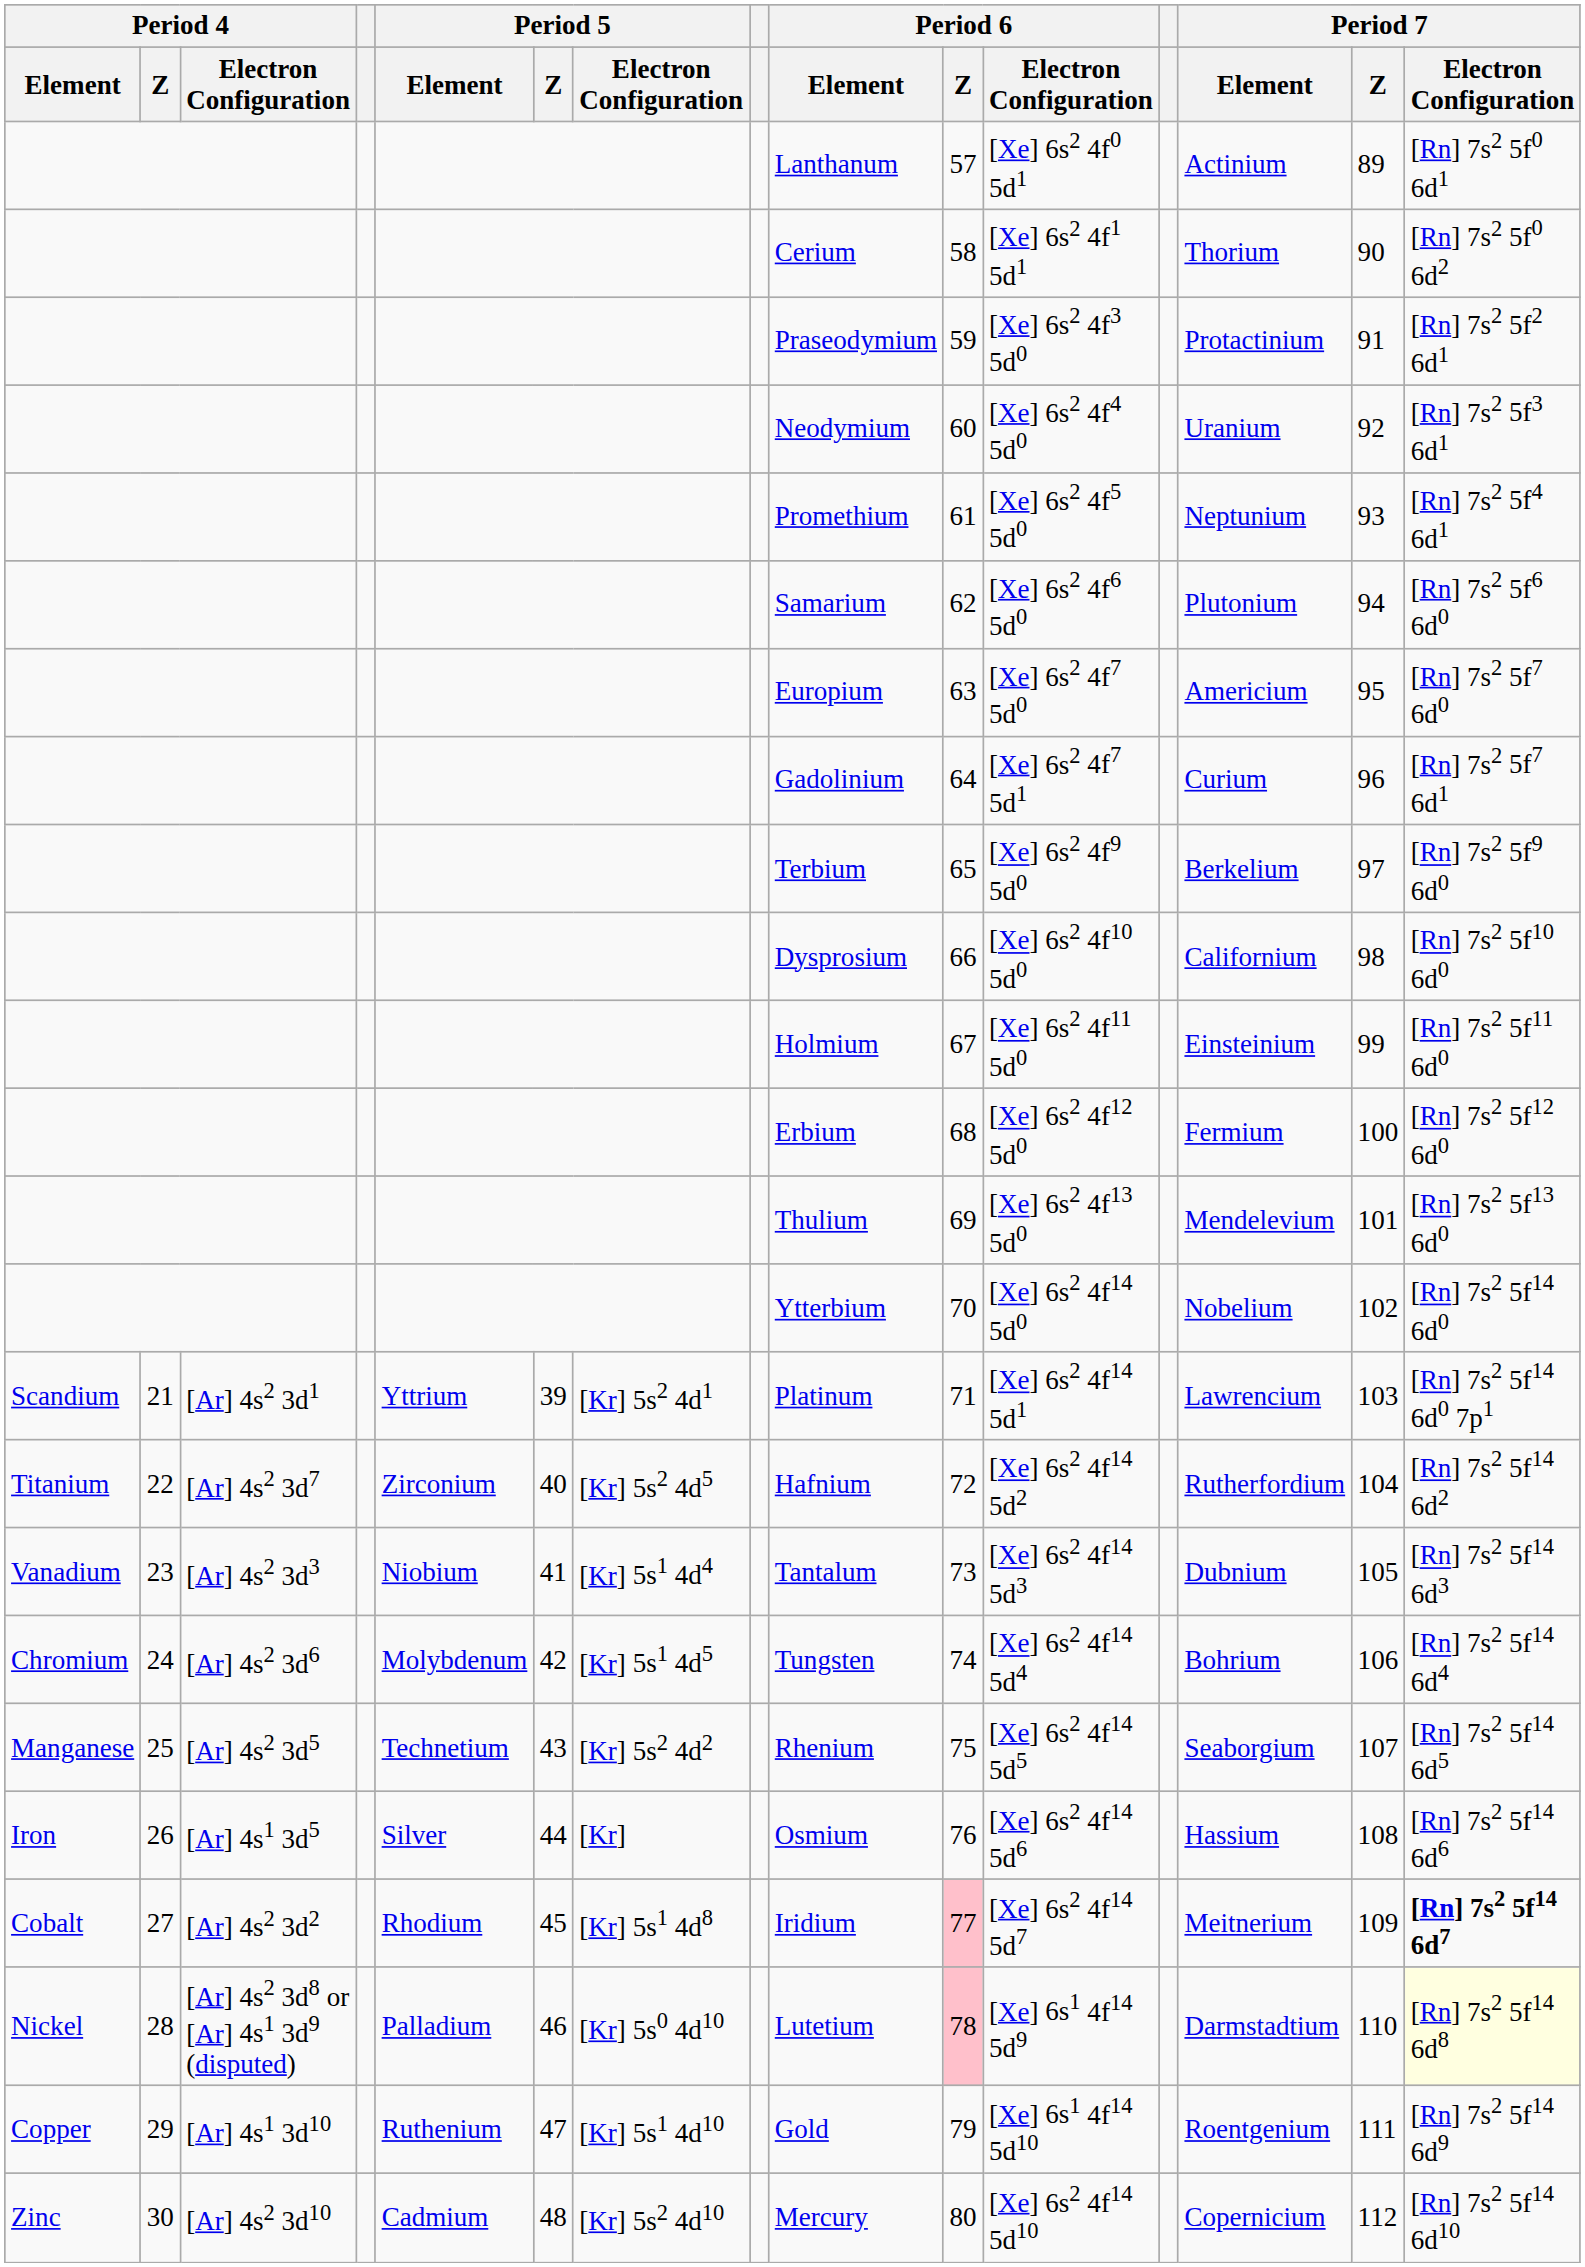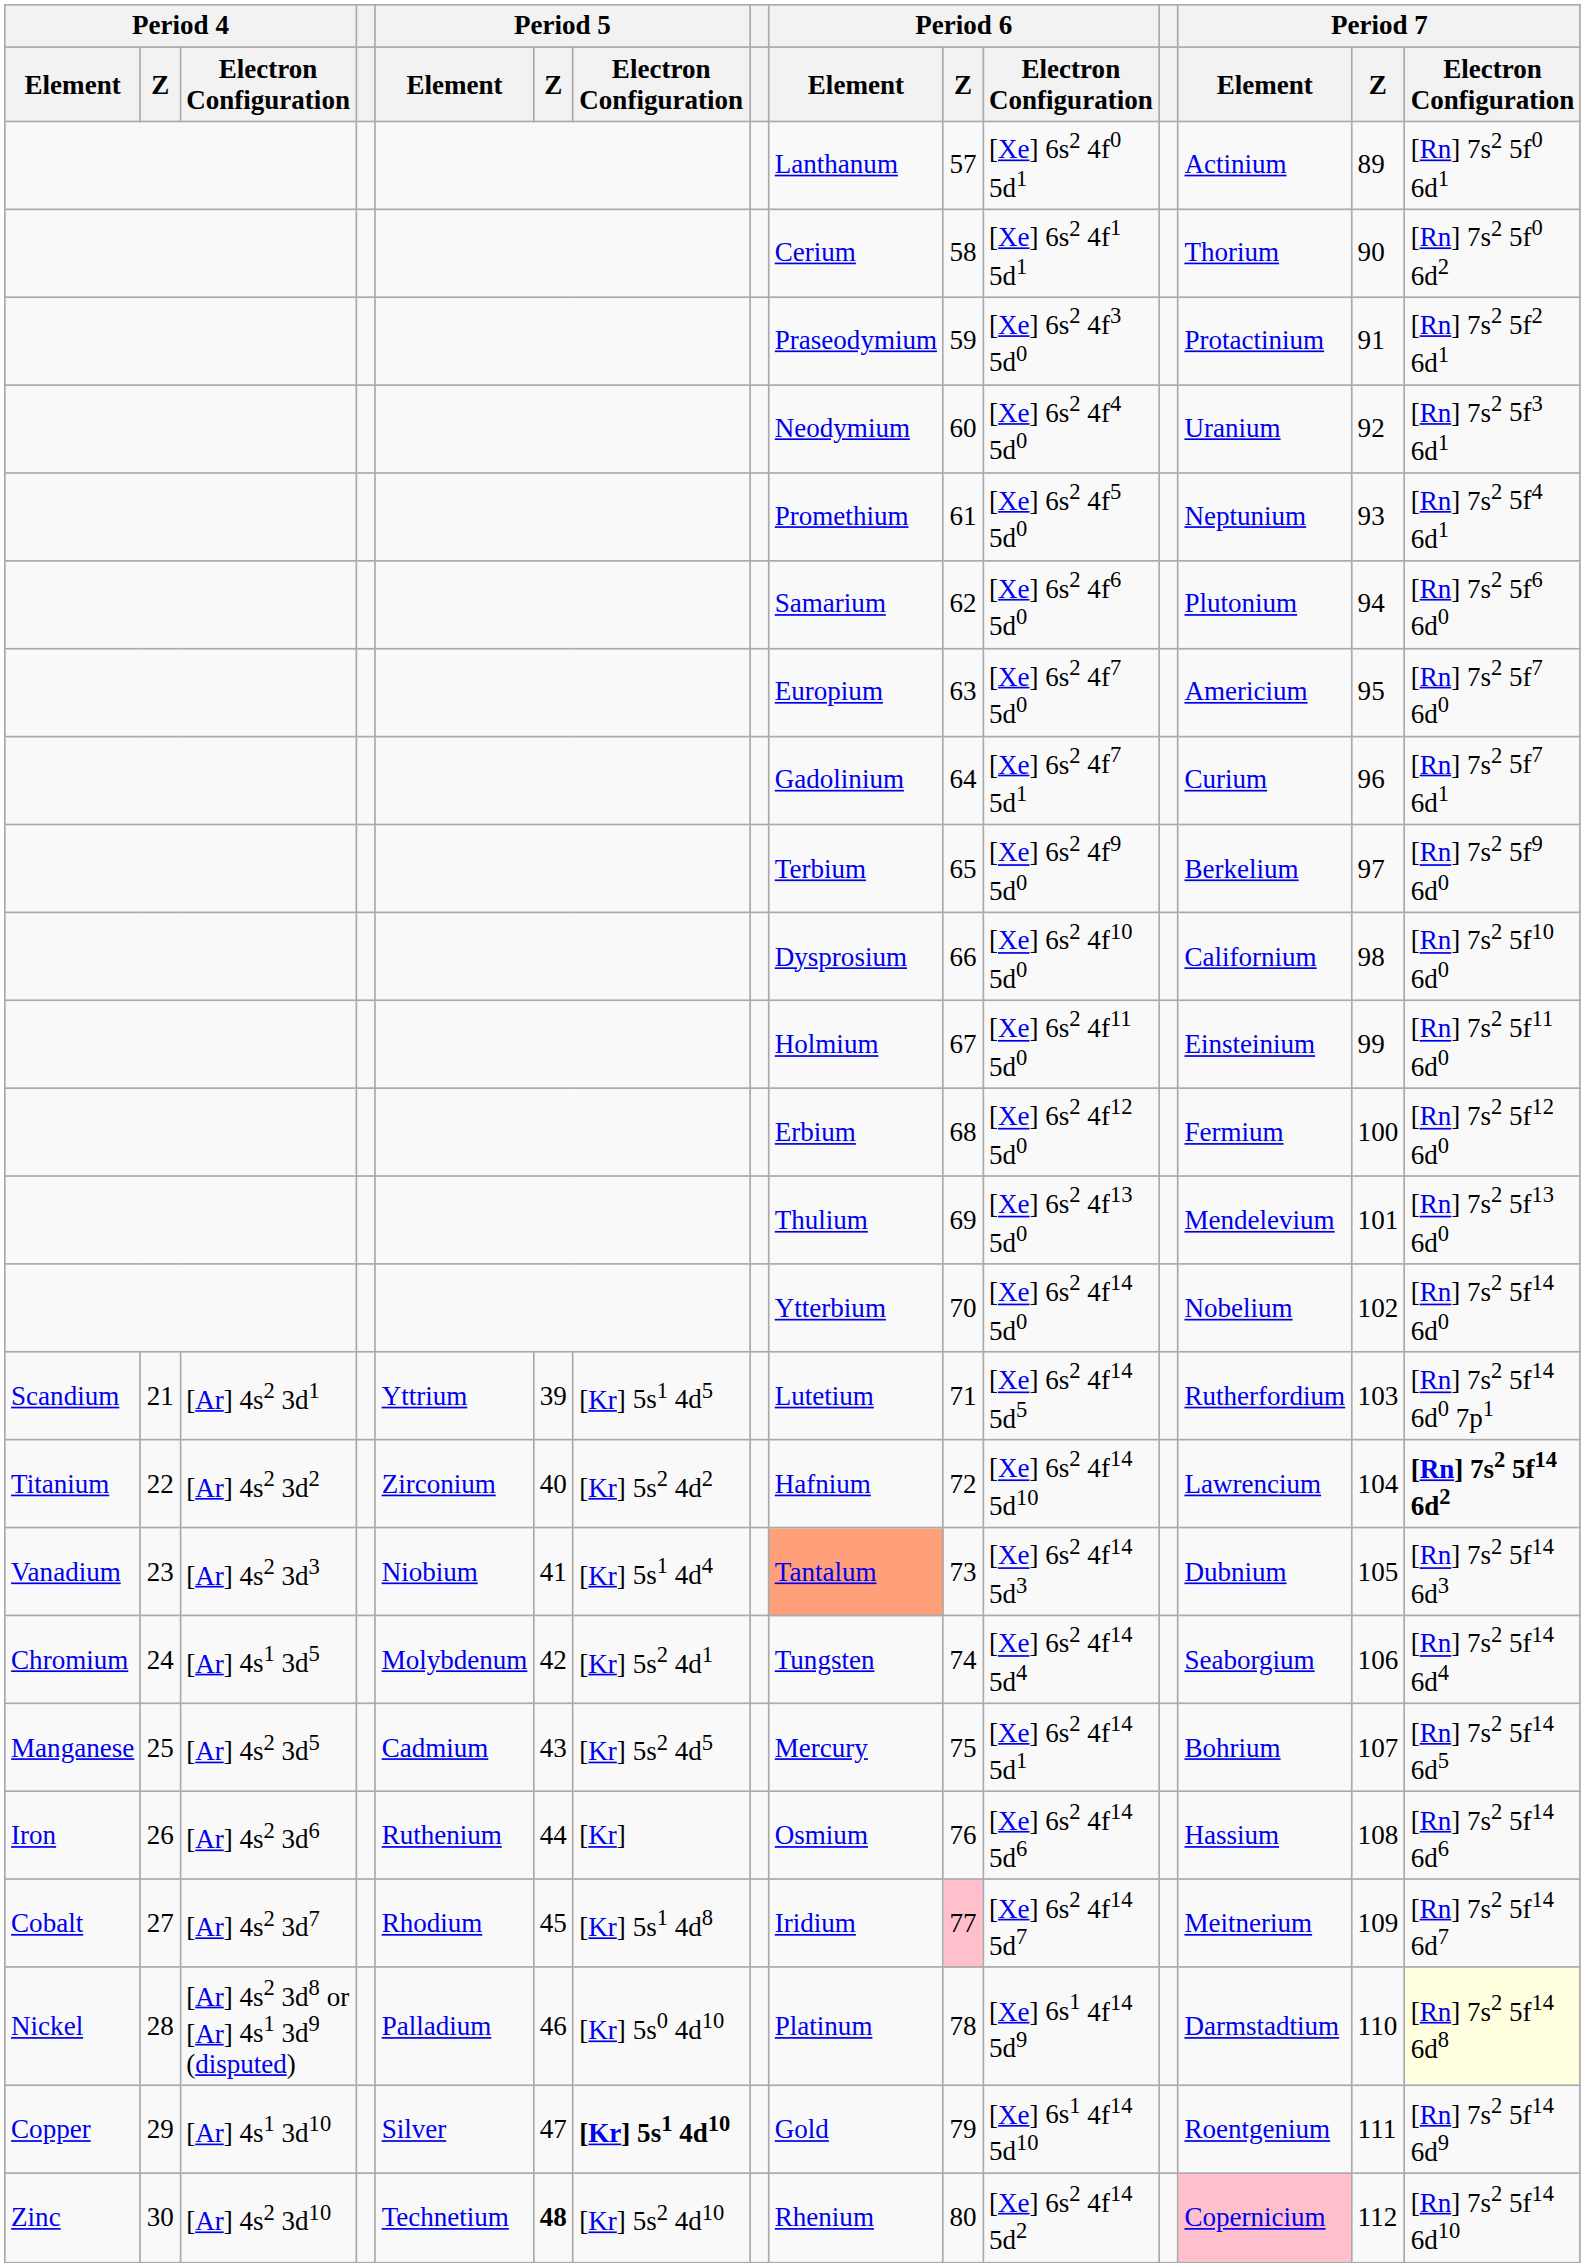(646, 1395) [Kr] 5s2 4d1 -> (646, 1395) [Kr] 5s1 4d5
(824, 1395) Platinum -> (824, 1395) Lutetium
(1061, 1395) [Xe] 6s2 4f14 5d1 -> (1061, 1395) [Xe] 6s2 4f14 5d5
(1253, 1395) Lawrencium -> (1265, 1395) Rutherfordium
(253, 1483) [Ar] 4s2 3d7 -> (253, 1483) [Ar] 4s2 3d2
(646, 1483) [Kr] 5s2 4d5 -> (646, 1483) [Kr] 5s2 4d2
(1061, 1483) [Xe] 6s2 4f14 5d2 -> (1061, 1483) [Xe] 6s2 4f14 5d10
(1265, 1483) Rutherfordium -> (1253, 1483) Lawrencium
(1482, 1483) normal -> (1484, 1483) bold
(826, 1571) no background -> (826, 1571) lightsalmon background
(253, 1659) [Ar] 4s2 3d6 -> (253, 1659) [Ar] 4s1 3d5
(646, 1659) [Kr] 5s1 4d5 -> (646, 1659) [Kr] 5s2 4d1
(1233, 1659) Bohrium -> (1250, 1659) Seaborgium
(445, 1747) Technetium -> (435, 1747) Cadmium
(646, 1747) [Kr] 5s2 4d2 -> (646, 1747) [Kr] 5s2 4d5
(824, 1747) Rhenium -> (821, 1747) Mercury
(1061, 1747) [Xe] 6s2 4f14 5d5 -> (1061, 1747) [Xe] 6s2 4f14 5d1
(1250, 1747) Seaborgium -> (1233, 1747) Bohrium
(253, 1835) [Ar] 4s1 3d5 -> (253, 1835) [Ar] 4s2 3d6
(414, 1835) Silver -> (442, 1835) Ruthenium
(253, 1923) [Ar] 4s2 3d2 -> (253, 1923) [Ar] 4s2 3d7
(1484, 1923) bold -> (1482, 1923) normal
(824, 2026) Lutetium -> (824, 2026) Platinum
(963, 2026) pink background -> (963, 2026) no background
(442, 2129) Ruthenium -> (414, 2129) Silver
(652, 2129) normal -> (655, 2129) bold
(435, 2217) Cadmium -> (445, 2217) Technetium
(553, 2217) normal -> (553, 2217) bold
(821, 2217) Mercury -> (824, 2217) Rhenium
(1061, 2217) [Xe] 6s2 4f14 5d10 -> (1061, 2217) [Xe] 6s2 4f14 5d2
(1255, 2217) no background -> (1255, 2217) pink background
